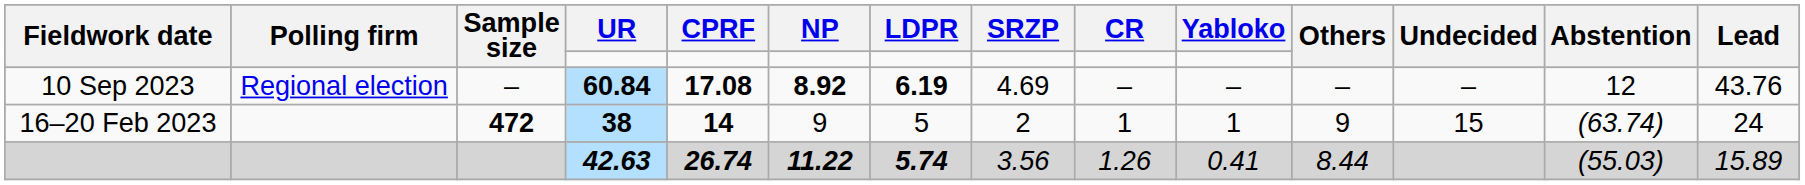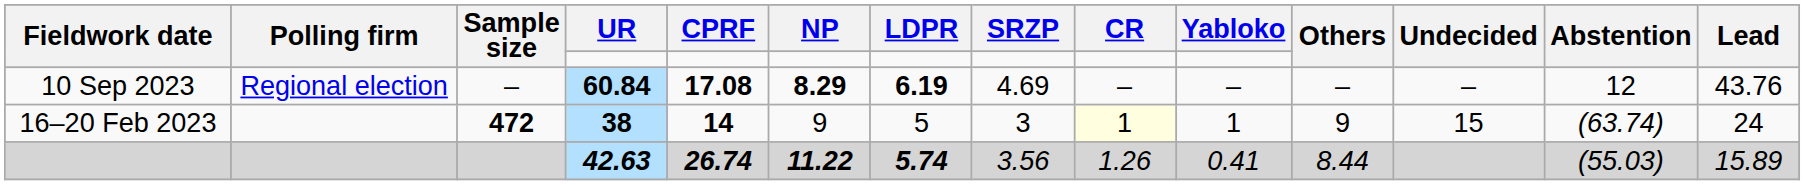(820, 85) 8.92 -> (820, 85) 8.29
(1023, 123) 2 -> (1023, 123) 3
(1125, 123) no background -> (1125, 123) lightyellow background
